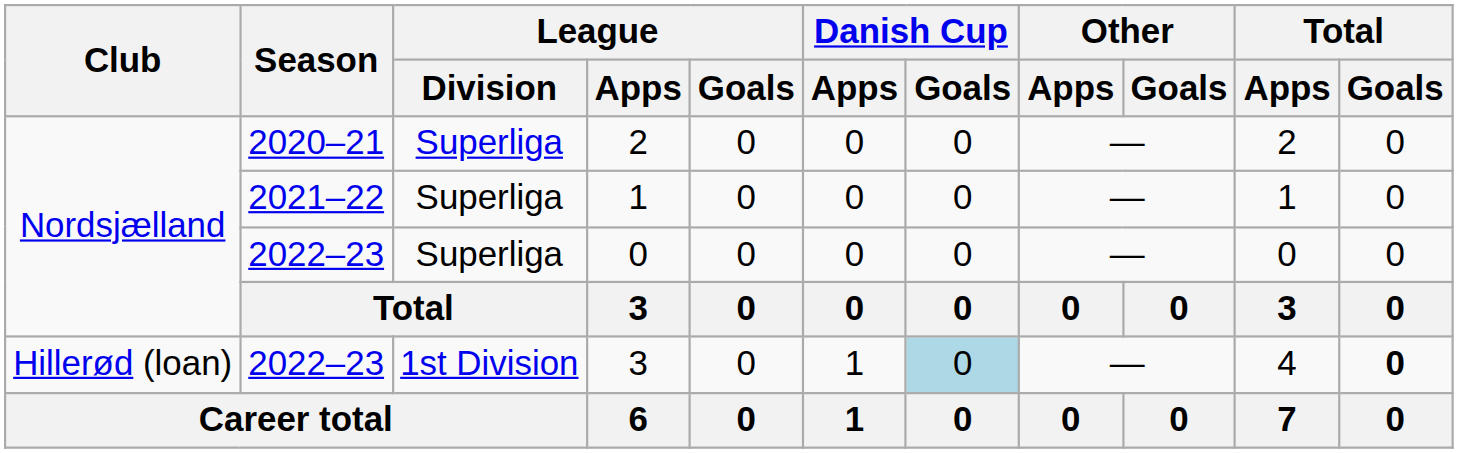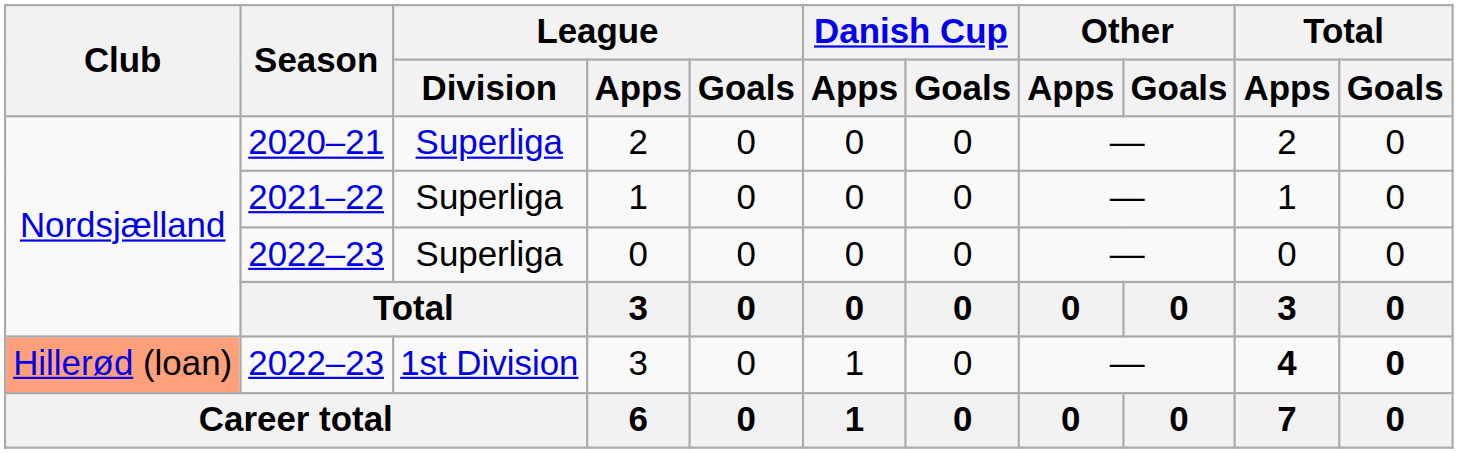(123, 364) no background -> (123, 364) lightsalmon background
(963, 364) lightblue background -> (963, 364) no background
(1287, 364) normal -> (1287, 364) bold
